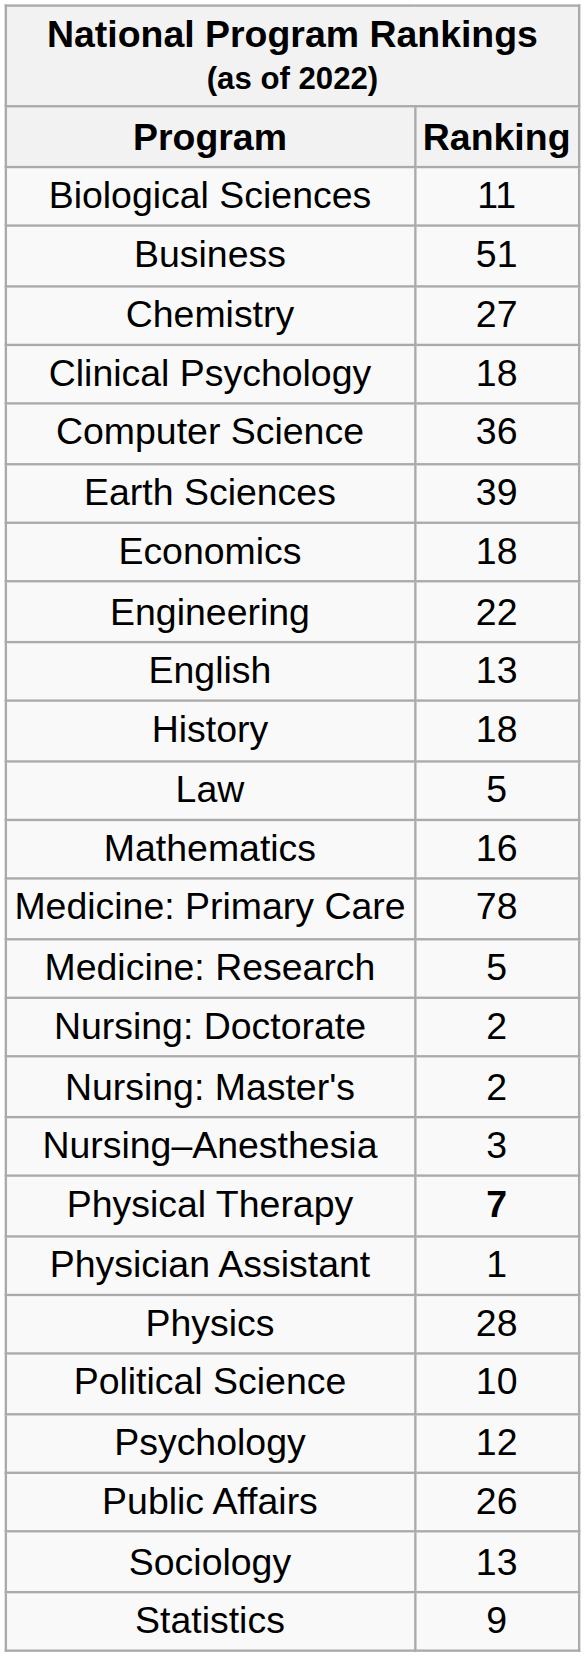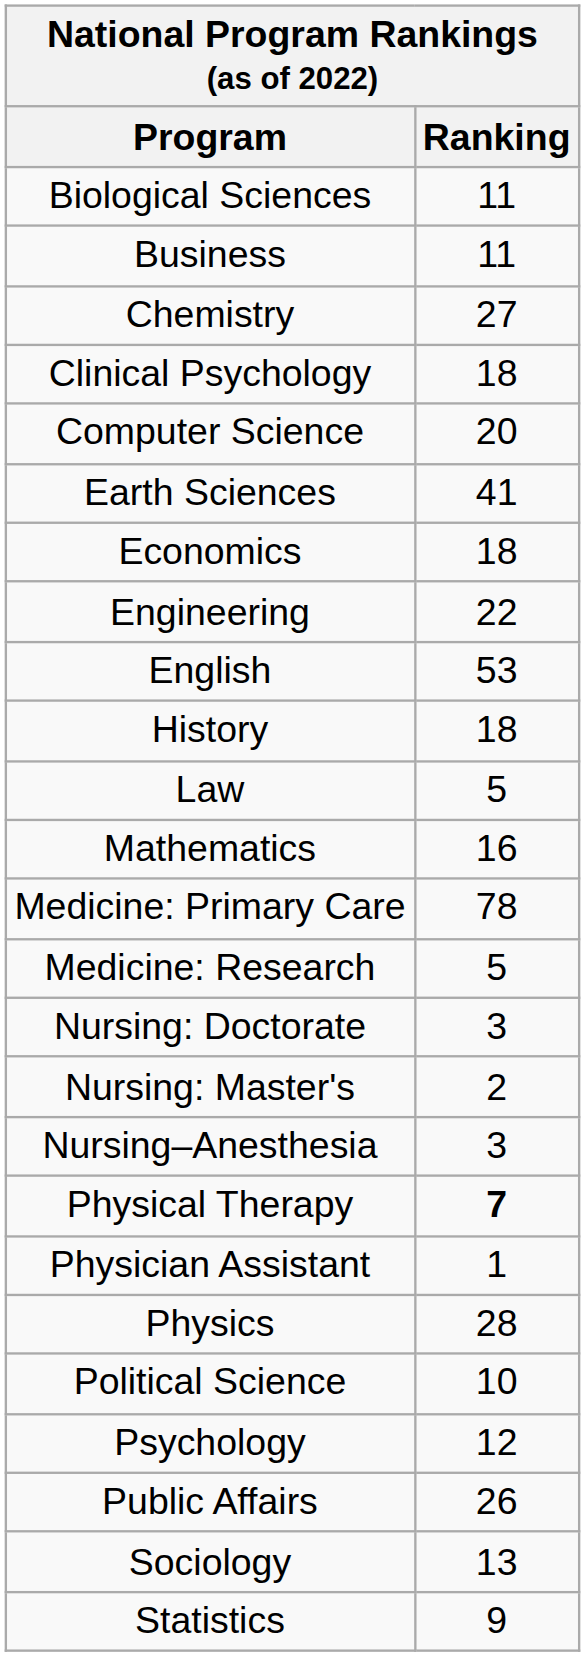(497, 254) 51 -> (497, 254) 11
(497, 433) 36 -> (497, 433) 20
(497, 492) 39 -> (497, 492) 41
(497, 670) 13 -> (497, 670) 53
(497, 1026) 2 -> (497, 1026) 3
